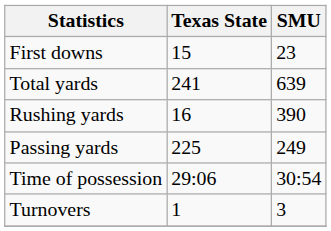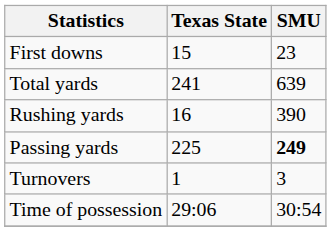(291, 146) normal -> (291, 146) bold
rows swapped: (50, 209) <-> (86, 178)
